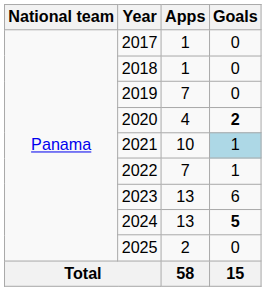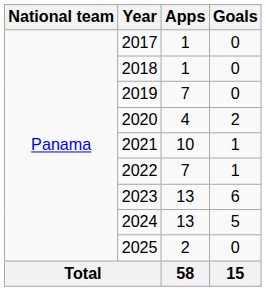(235, 119) bold -> (235, 119) normal
(235, 145) lightblue background -> (235, 145) no background
(235, 222) bold -> (235, 222) normal
